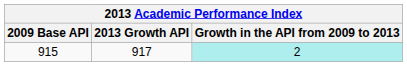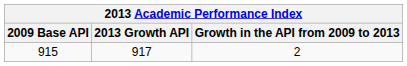(297, 52) paleturquoise background -> (297, 52) no background
